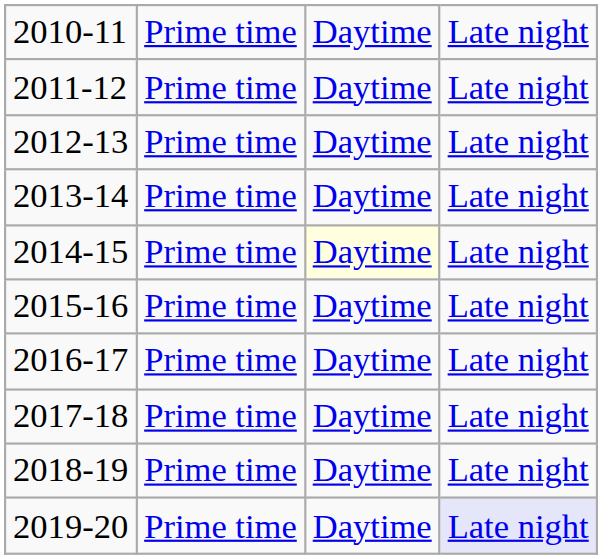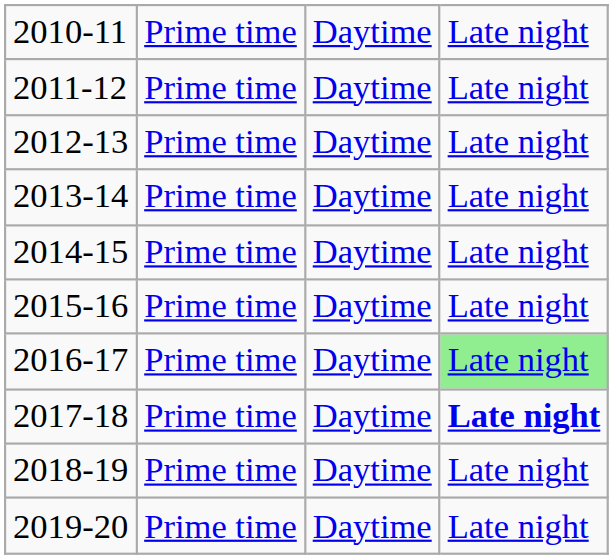(372, 251) lightyellow background -> (372, 251) no background
(518, 360) no background -> (518, 360) lightgreen background
(518, 415) normal -> (524, 415) bold
(518, 525) lavender background -> (518, 525) no background
